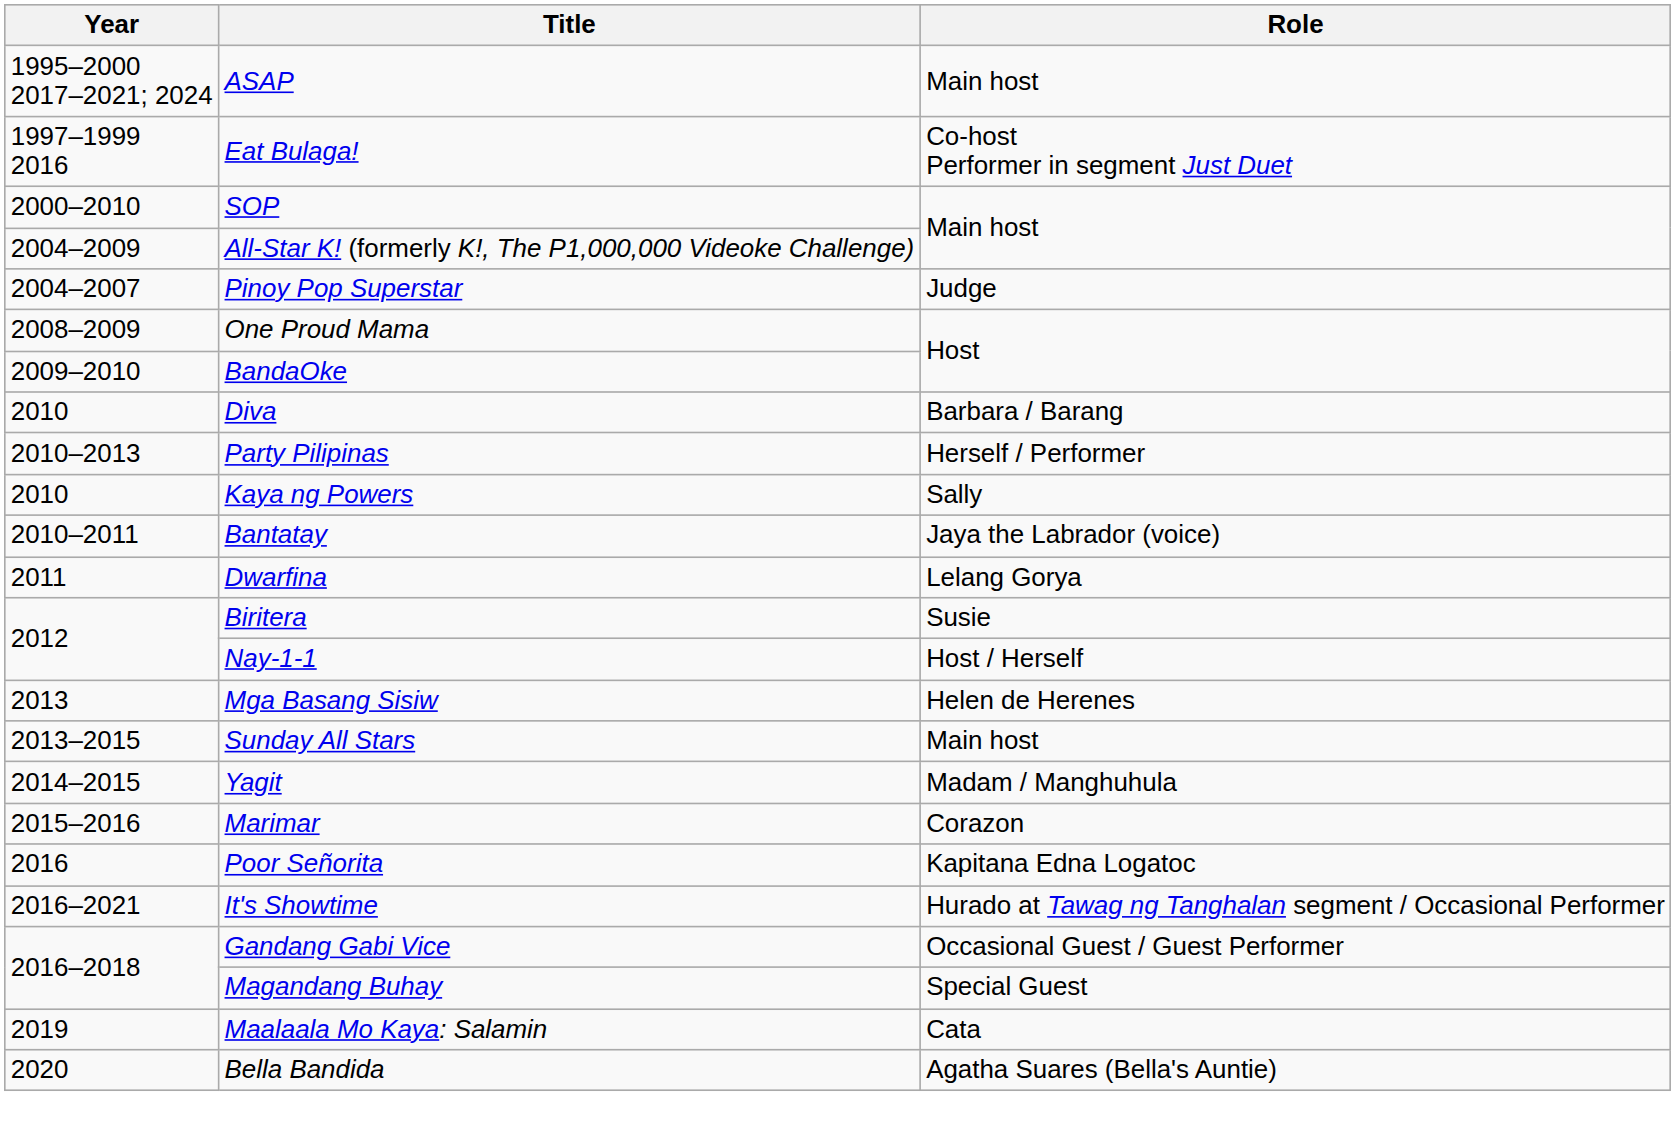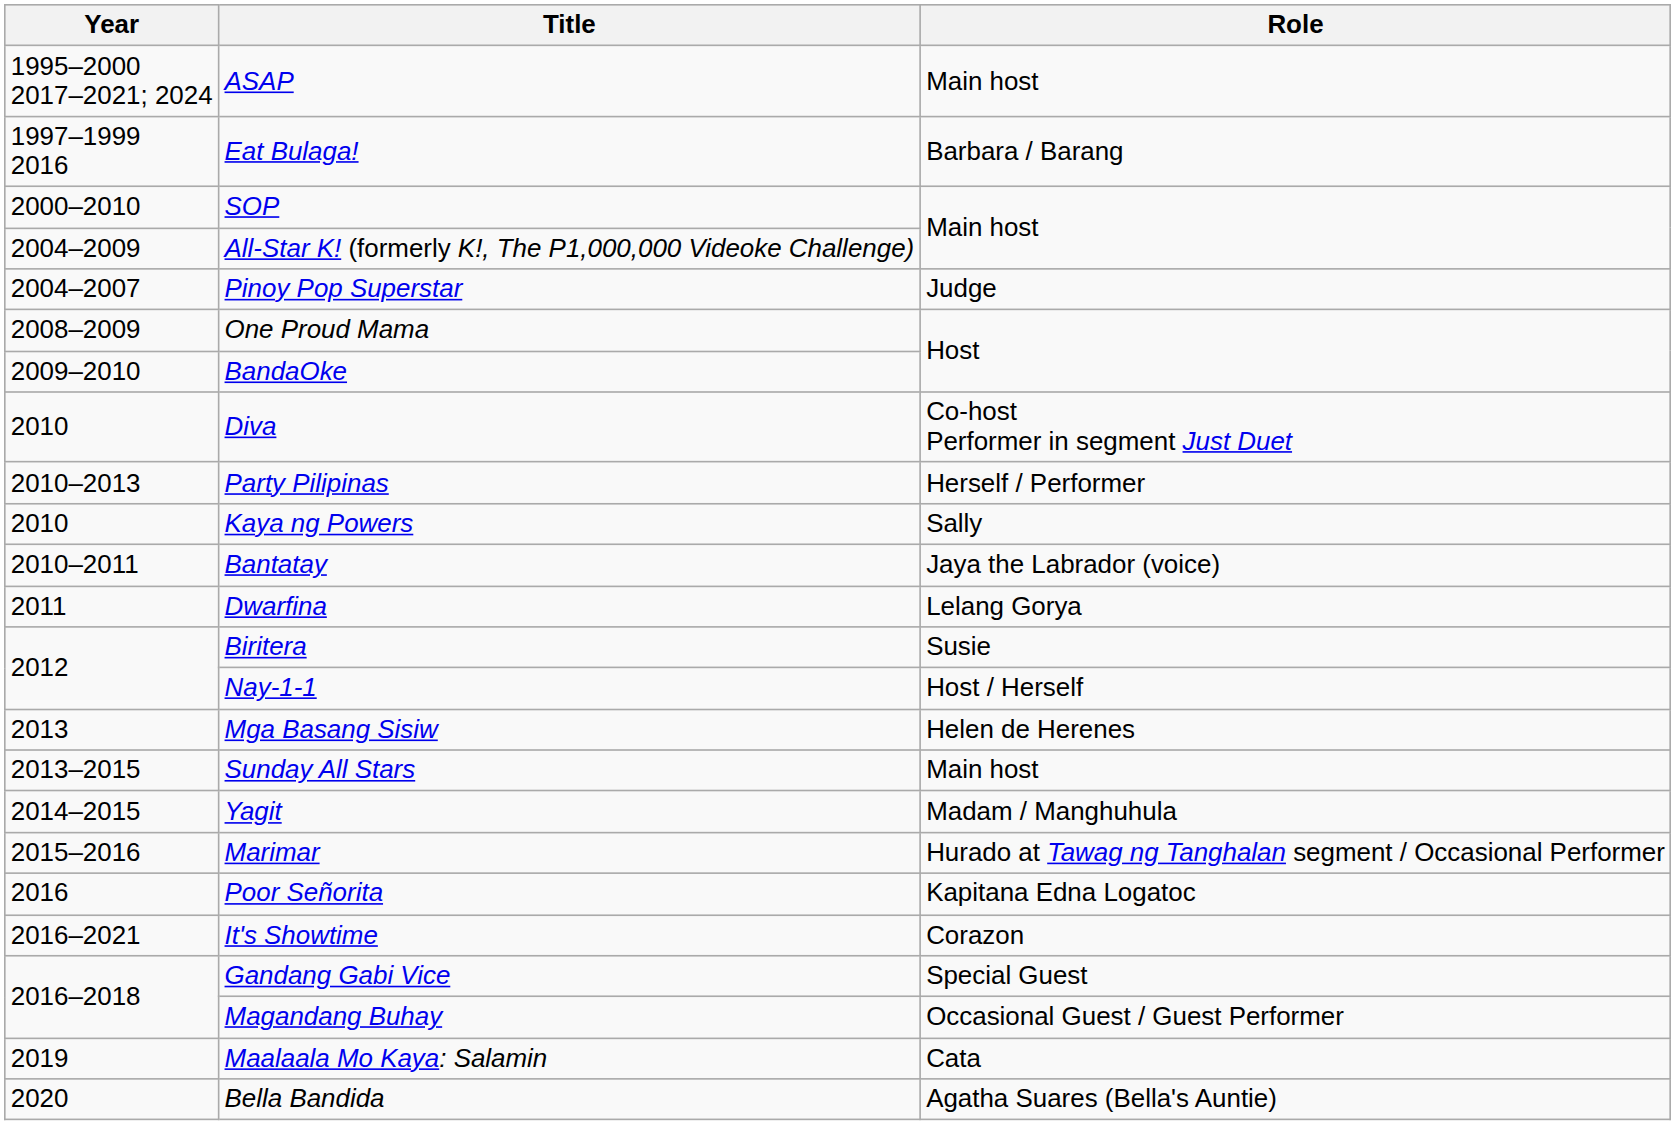(1109, 151) Co-host Performer in segment Just Duet -> (1025, 151) Barbara / Barang
(1025, 412) Barbara / Barang -> (1109, 426) Co-host Performer in segment Just Duet
(975, 823) Corazon -> (1295, 852) Hurado at Tawag ng Tanghalan segment / Occasional Performer
(1295, 905) Hurado at Tawag ng Tanghalan segment / Occasional Performer -> (975, 934) Corazon
(1135, 946) Occasional Guest / Guest Performer -> (1007, 975) Special Guest
(1007, 987) Special Guest -> (1135, 1016) Occasional Guest / Guest Performer
